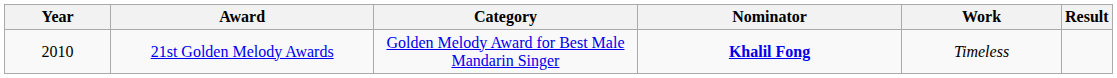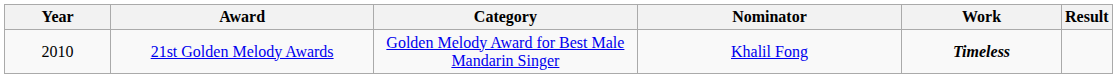(770, 51) bold -> (769, 51) normal
(982, 51) normal -> (981, 51) bold
